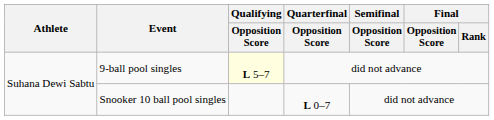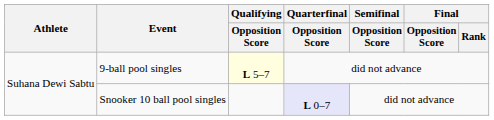(317, 106) no background -> (317, 106) lavender background
